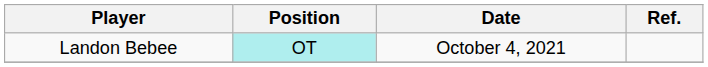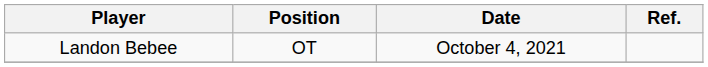(304, 47) paleturquoise background -> (304, 47) no background
